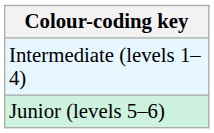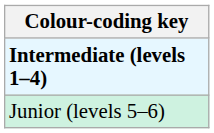(105, 66) normal -> (97, 66) bold
